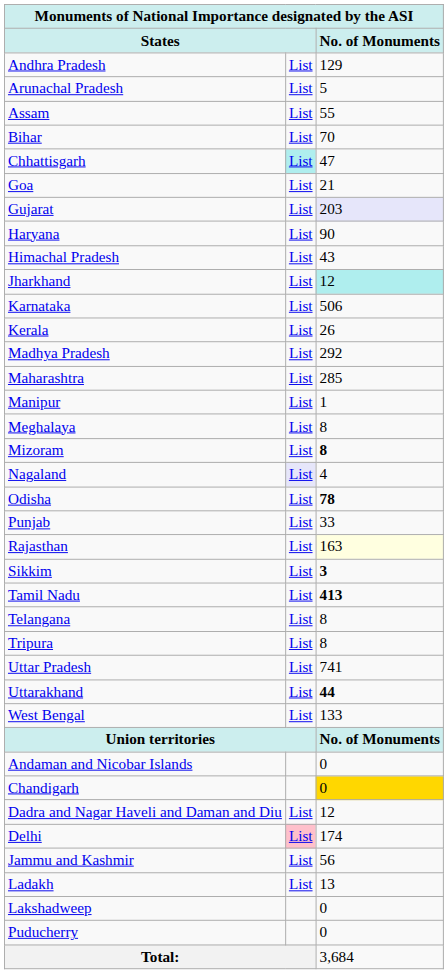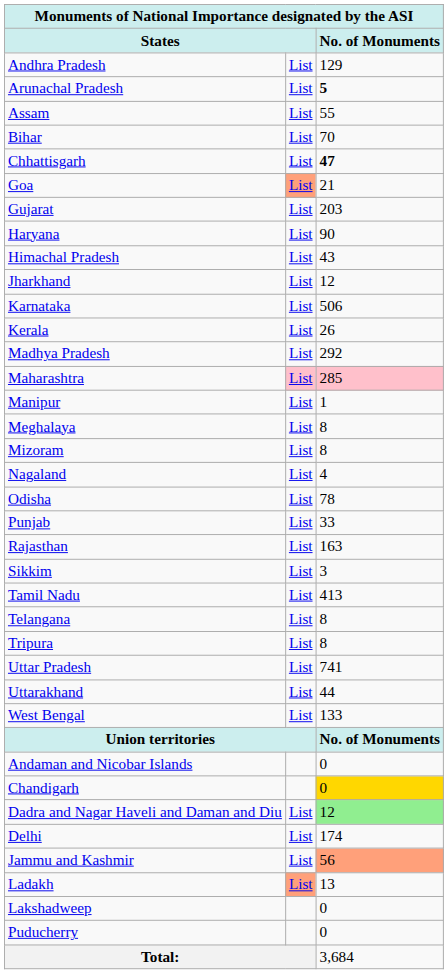(323, 88) normal -> (323, 88) bold
(301, 161) paleturquoise background -> (301, 161) no background
(327, 161) normal -> (327, 161) bold
(301, 185) no background -> (301, 185) lightsalmon background
(331, 209) lavender background -> (331, 209) no background
(327, 281) paleturquoise background -> (327, 281) no background
(301, 378) no background -> (301, 378) pink background
(331, 378) no background -> (331, 378) pink background
(323, 450) bold -> (323, 450) normal
(301, 474) lavender background -> (301, 474) no background
(327, 498) bold -> (327, 498) normal
(331, 546) lightyellow background -> (331, 546) no background
(323, 570) bold -> (323, 570) normal
(331, 595) bold -> (331, 595) normal
(327, 691) bold -> (327, 691) normal
(327, 812) no background -> (327, 812) lightgreen background
(301, 836) pink background -> (301, 836) no background
(327, 860) no background -> (327, 860) lightsalmon background
(301, 884) no background -> (301, 884) lightsalmon background
